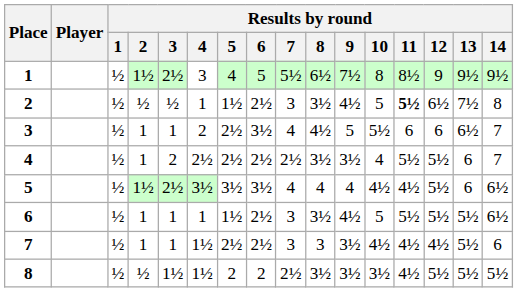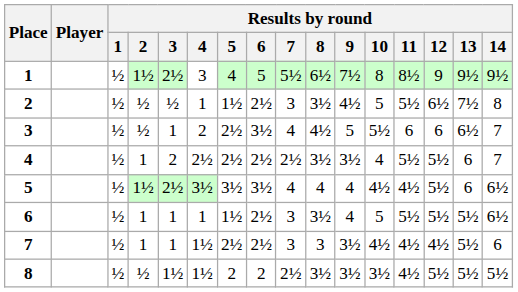(409, 103) bold -> (409, 103) normal
(143, 131) 1 -> (143, 131) ½
(350, 216) 4½ -> (350, 216) 4
